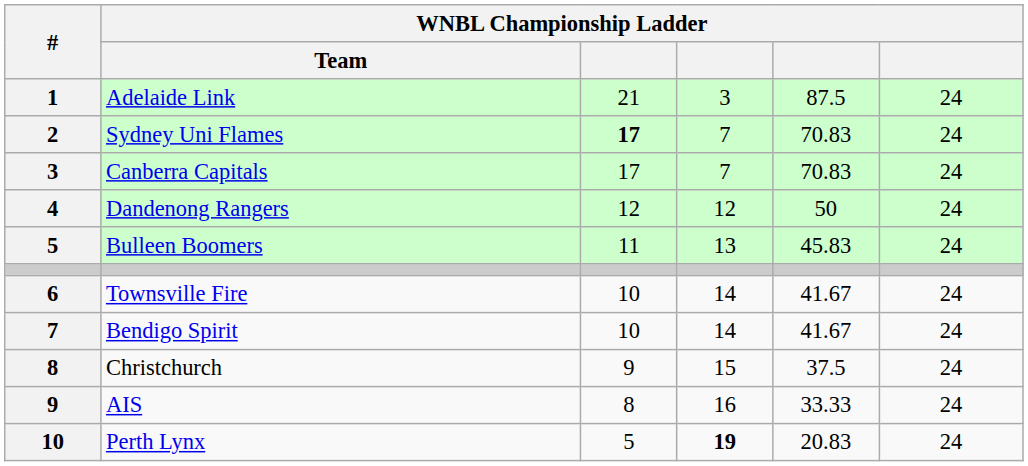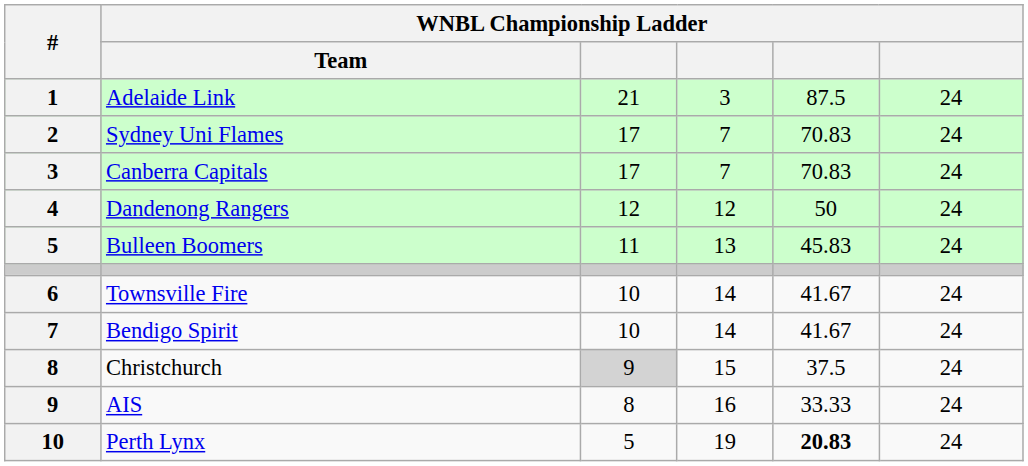(629, 134) bold -> (629, 134) normal
(629, 367) no background -> (629, 367) lightgrey background
(725, 441) bold -> (725, 441) normal
(826, 441) normal -> (826, 441) bold
